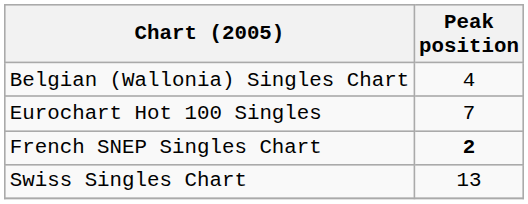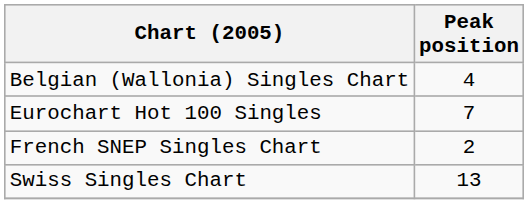(469, 147) bold -> (469, 147) normal
